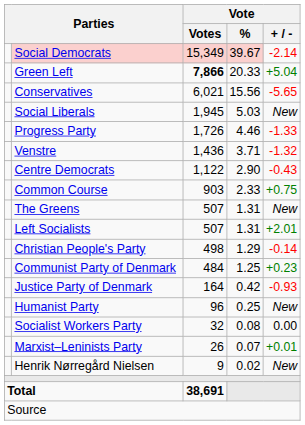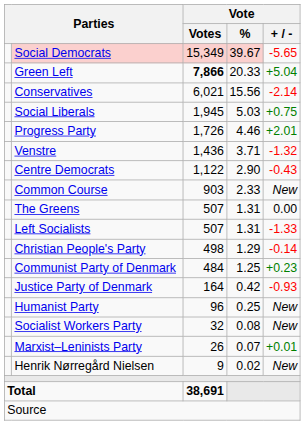(283, 53) -2.14 -> (283, 53) -5.65
(283, 92) -5.65 -> (283, 92) -2.14
(285, 111) New -> (282, 111) +0.75
(283, 131) -1.33 -> (282, 131) +2.01
(282, 190) +0.75 -> (285, 190) New
(285, 209) New -> (285, 209) 0.00
(282, 229) +2.01 -> (283, 229) -1.33
(285, 326) 0.00 -> (285, 326) New
